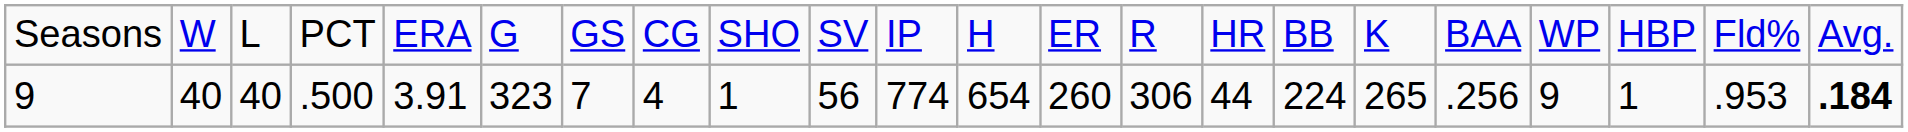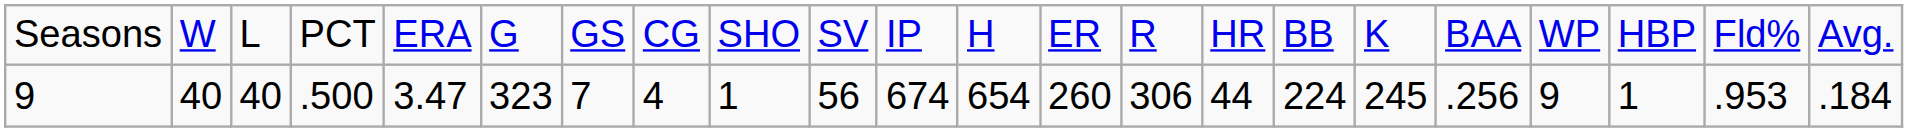(430, 95) 3.91 -> (430, 95) 3.47
(918, 95) 774 -> (918, 95) 674
(1396, 95) 265 -> (1396, 95) 245
(1855, 95) bold -> (1855, 95) normal
